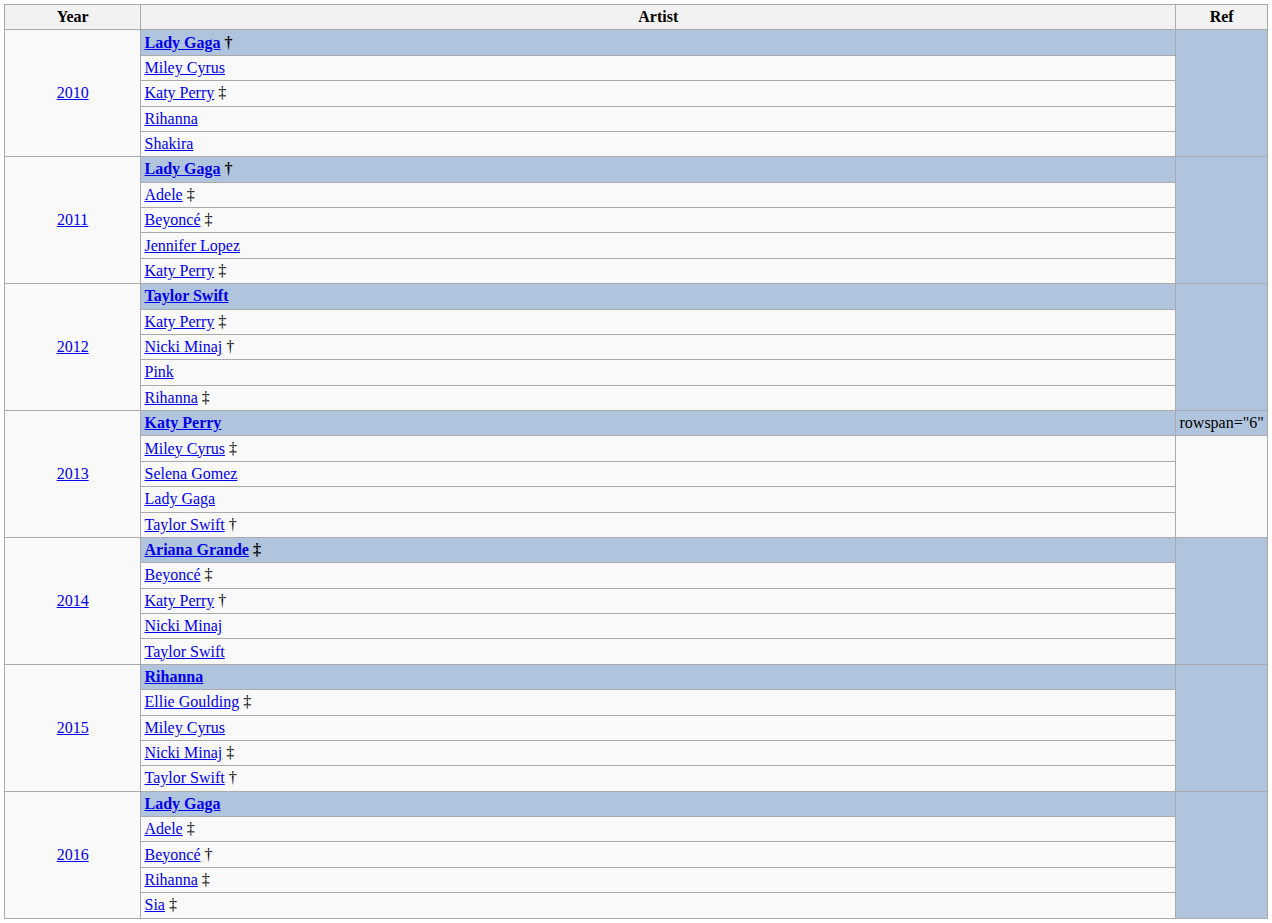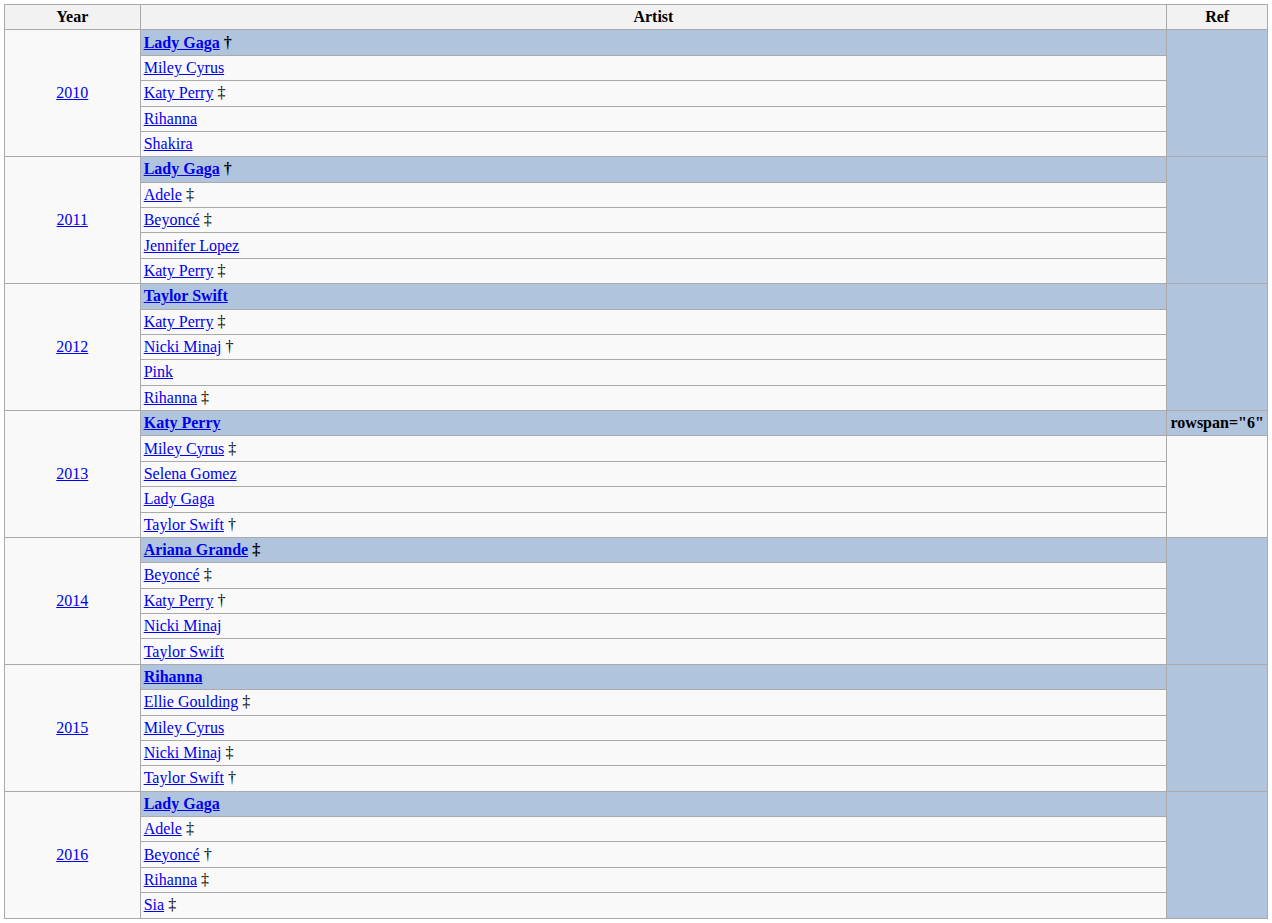(1222, 423) normal -> (1217, 423) bold
